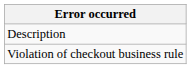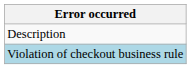(95, 53) no background -> (95, 53) lightblue background
